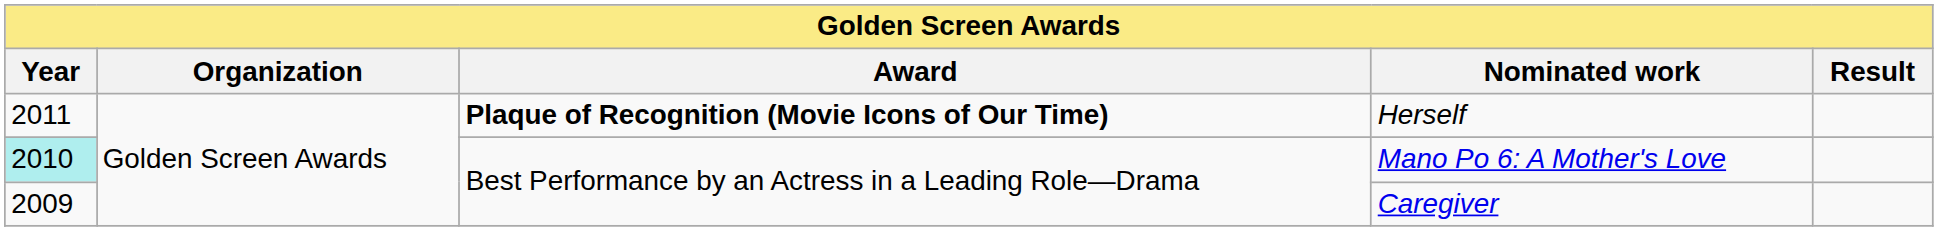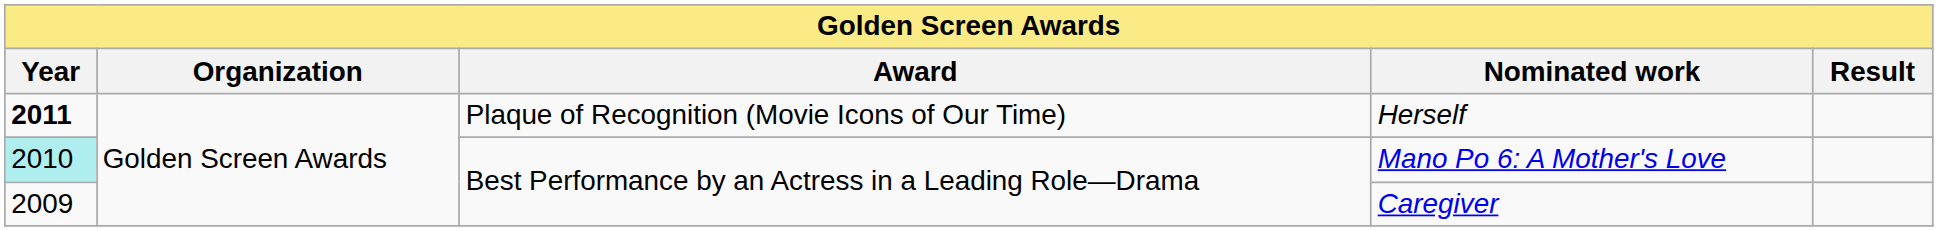(41, 114) normal -> (41, 114) bold
(787, 114) bold -> (766, 114) normal
